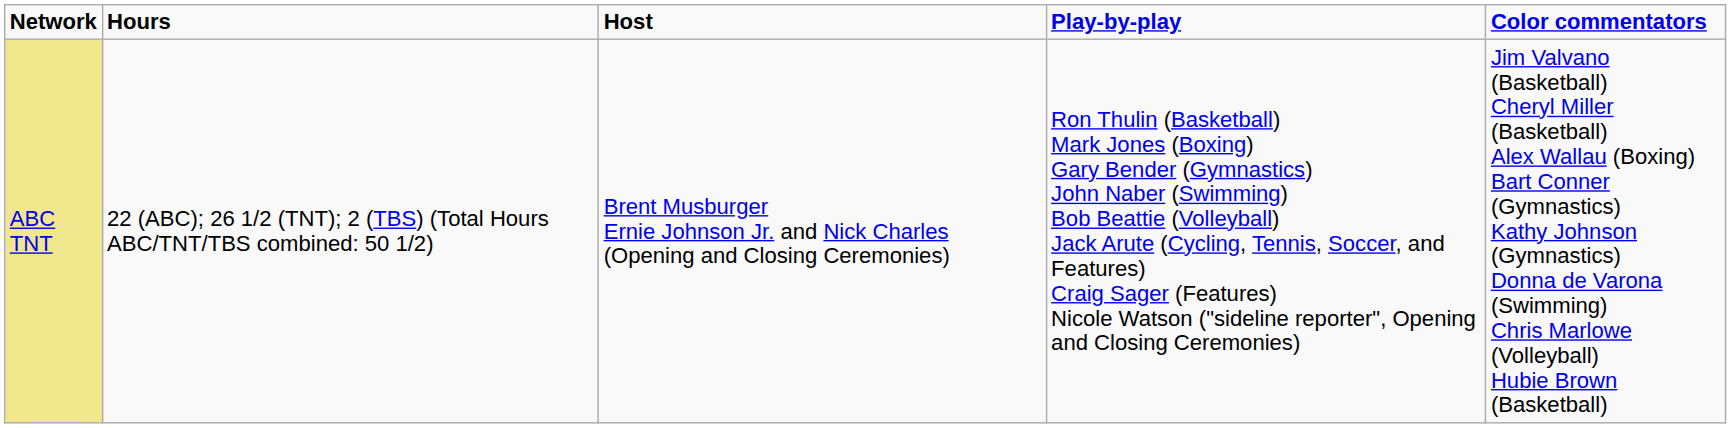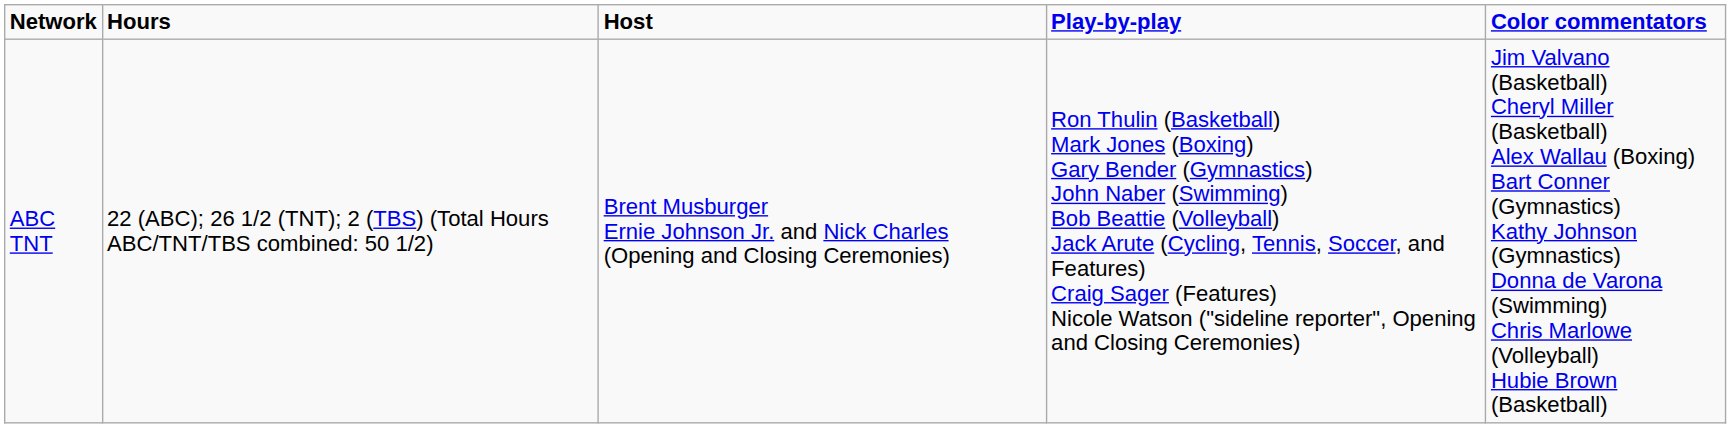(32, 230) khaki background -> (32, 230) no background
